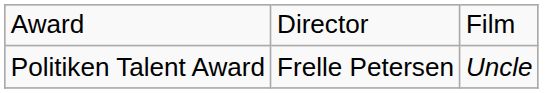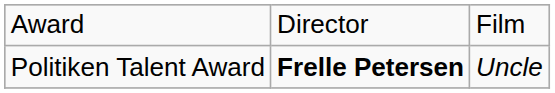(365, 66) normal -> (371, 66) bold
